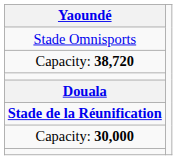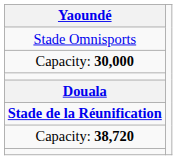(85, 61) Capacity: 38,720 -> (85, 61) Capacity: 30,000
(85, 136) Capacity: 30,000 -> (85, 136) Capacity: 38,720
